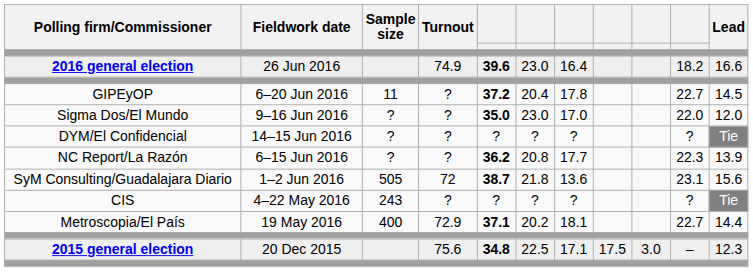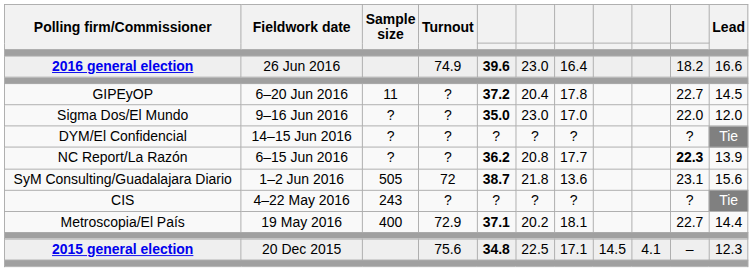(690, 158) normal -> (690, 158) bold
(612, 249) 17.5 -> (612, 249) 14.5
(651, 249) 3.0 -> (651, 249) 4.1
